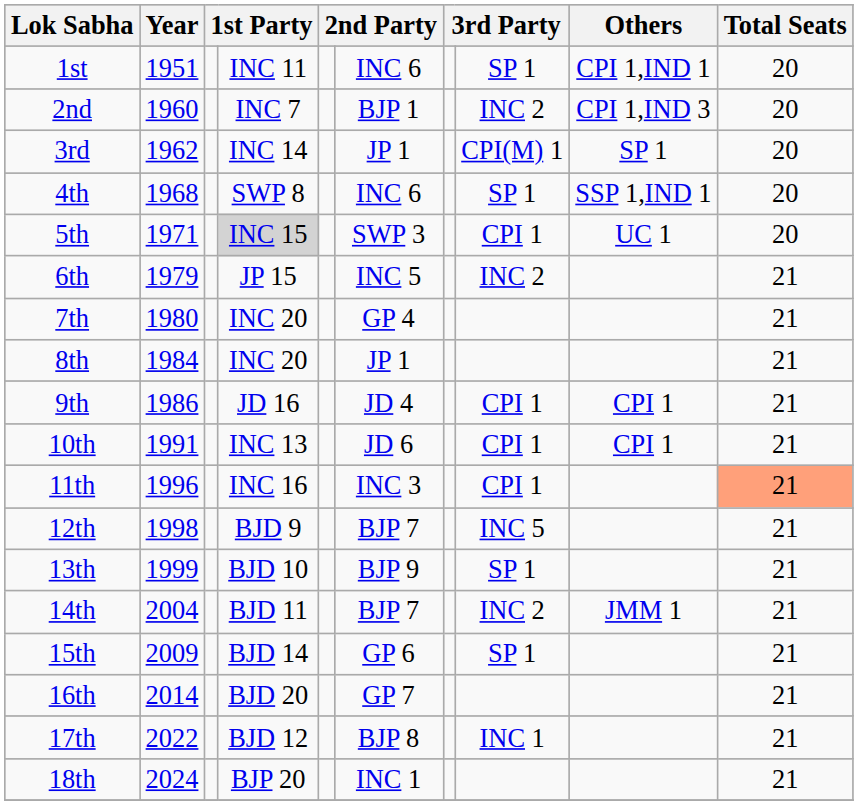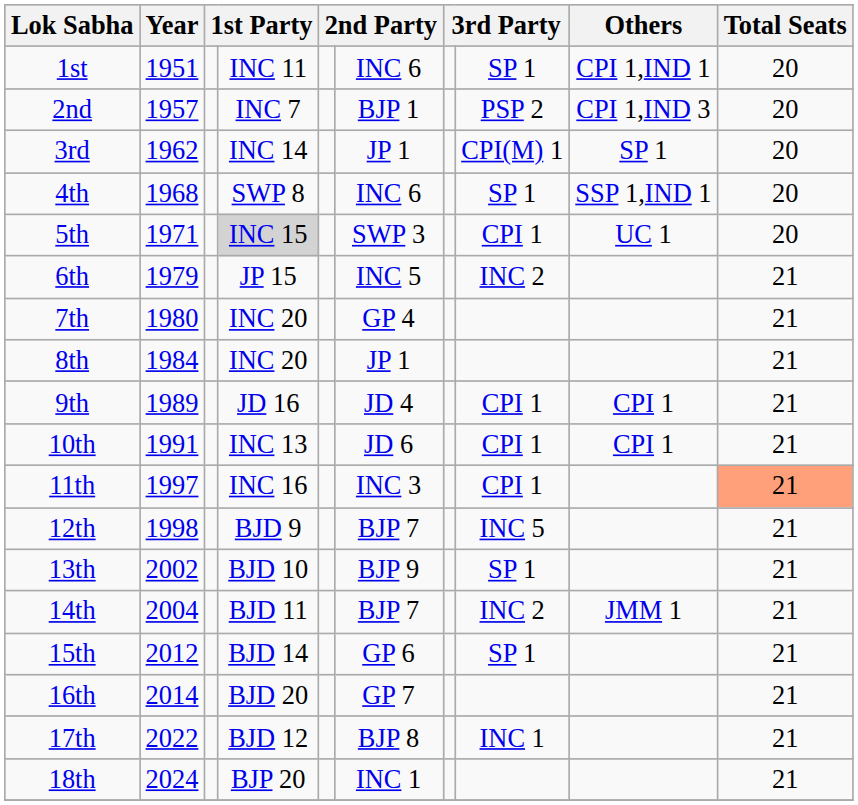(172, 109) 1960 -> (172, 109) 1957
(512, 109) INC 2 -> (512, 109) PSP 2
(172, 402) 1986 -> (172, 402) 1989
(172, 485) 1996 -> (172, 485) 1997
(172, 569) 1999 -> (172, 569) 2002
(172, 653) 2009 -> (172, 653) 2012
